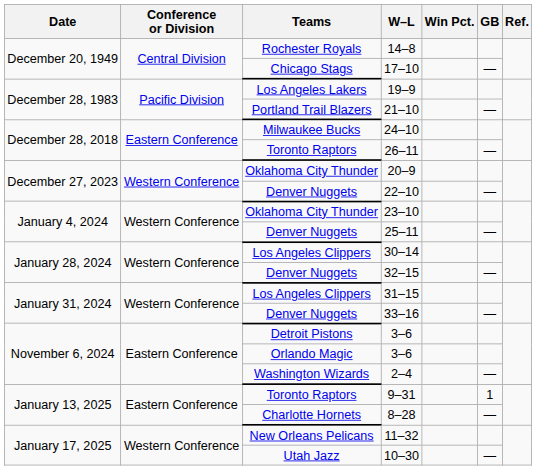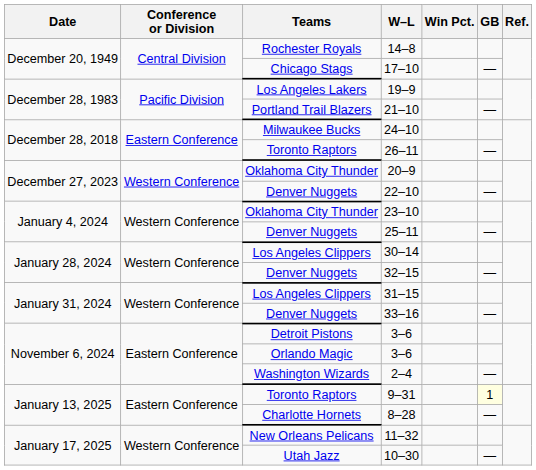(490, 395) no background -> (490, 395) lightyellow background
